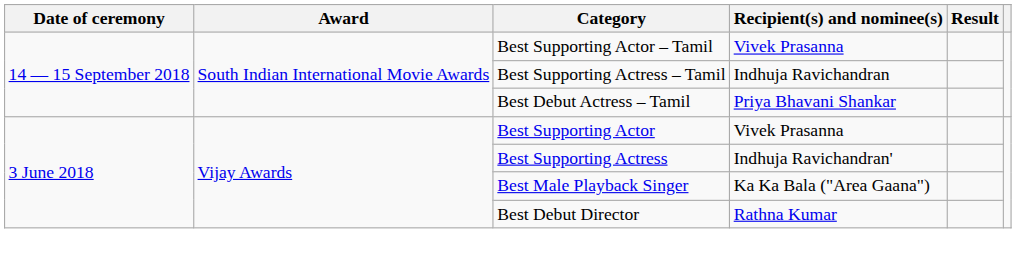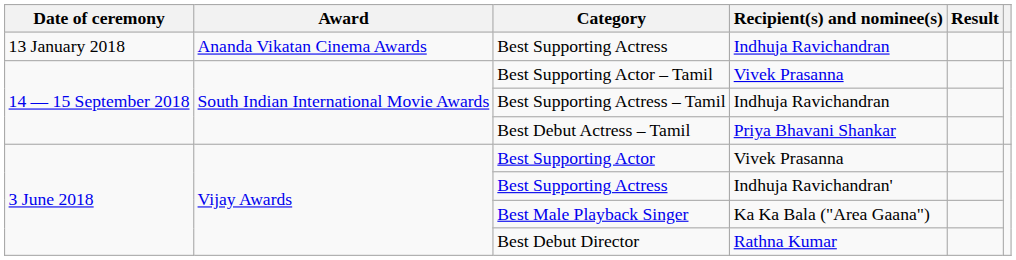+ row: (582, 46)
